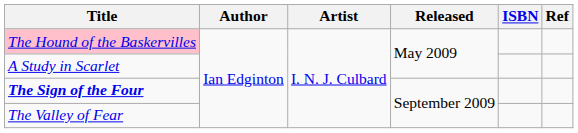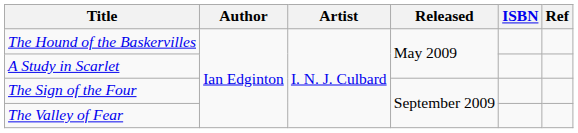(102, 41) pink background -> (102, 41) no background
(76, 90) bold -> (72, 90) normal
